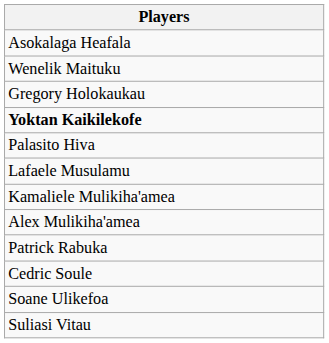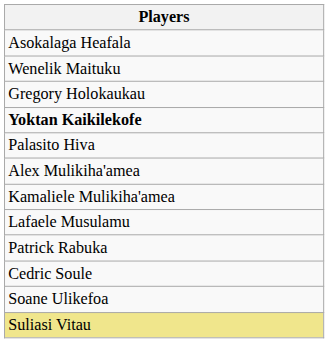(69, 171) Lafaele Musulamu -> (74, 171) Alex Mulikiha'amea
(74, 222) Alex Mulikiha'amea -> (69, 222) Lafaele Musulamu
(50, 324) no background -> (50, 324) khaki background
